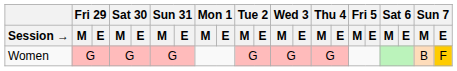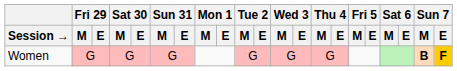(424, 56) normal -> (424, 56) bold
(443, 56) normal -> (443, 56) bold
